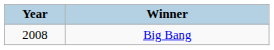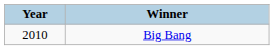(35, 34) 2008 -> (35, 34) 2010
